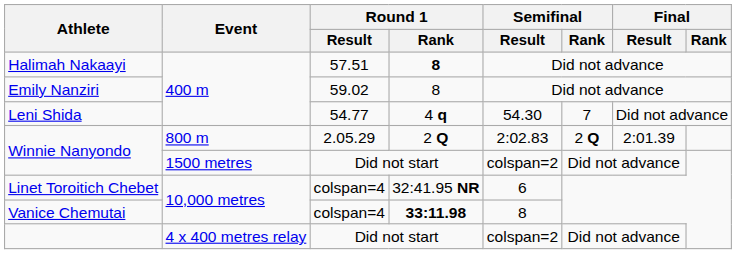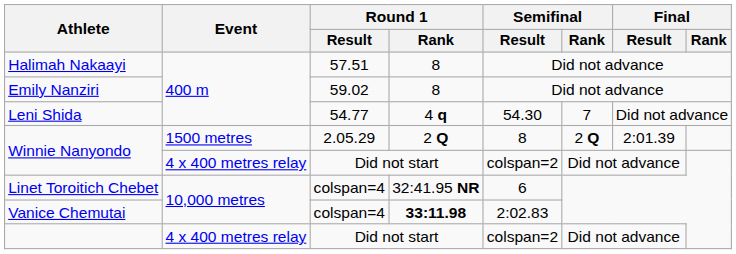(436, 65) bold -> (436, 65) normal
(187, 139) 800 m -> (209, 139) 1500 metres
(522, 139) 2:02.83 -> (522, 139) 8
(209, 163) 1500 metres -> (236, 163) 4 x 400 metres relay
(522, 212) 8 -> (522, 212) 2:02.83
